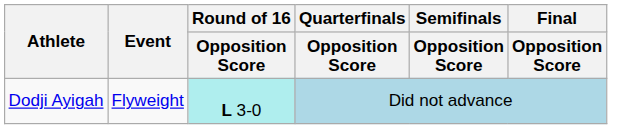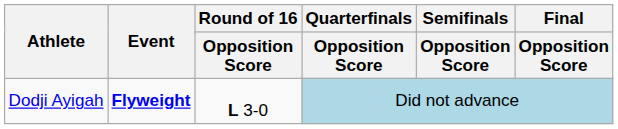(148, 101) normal -> (151, 101) bold
(241, 111) paleturquoise background -> (248, 111) no background
